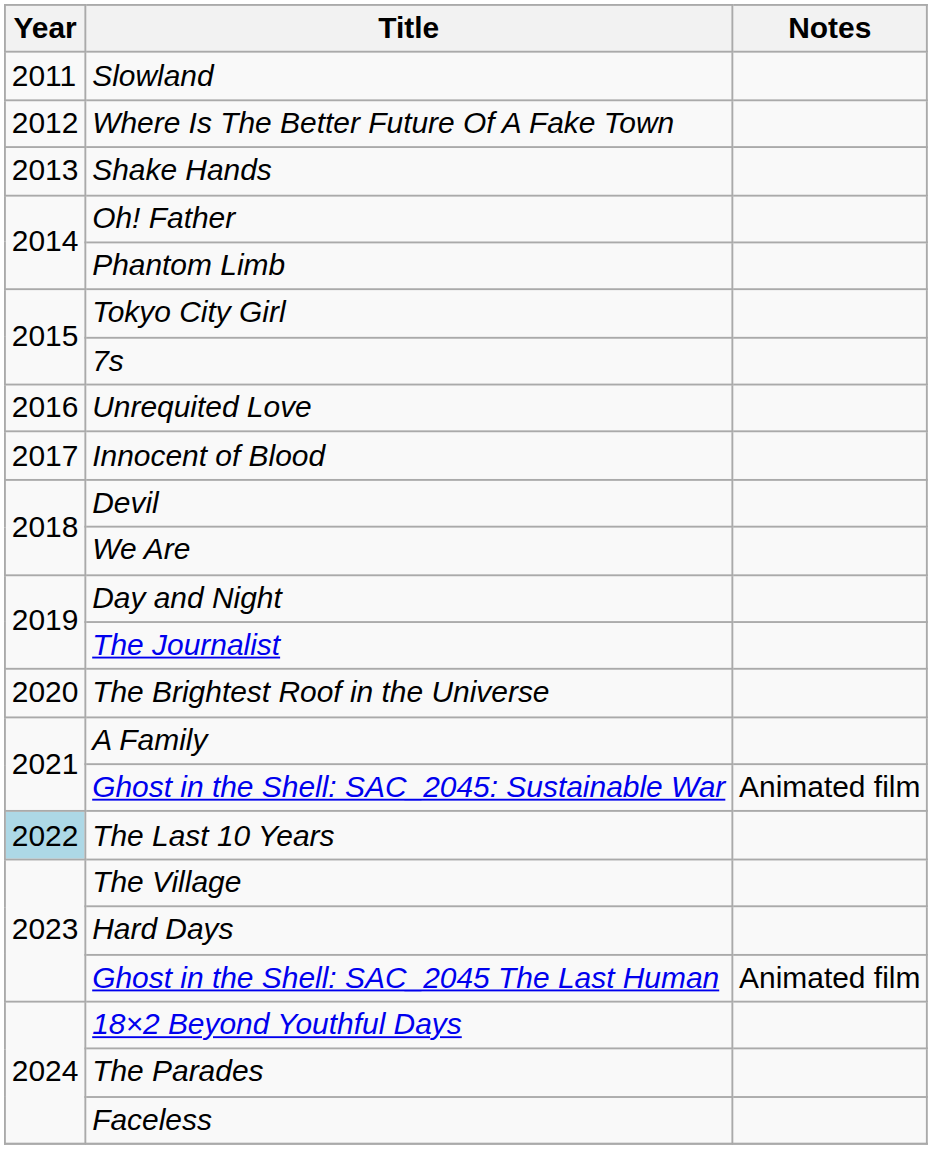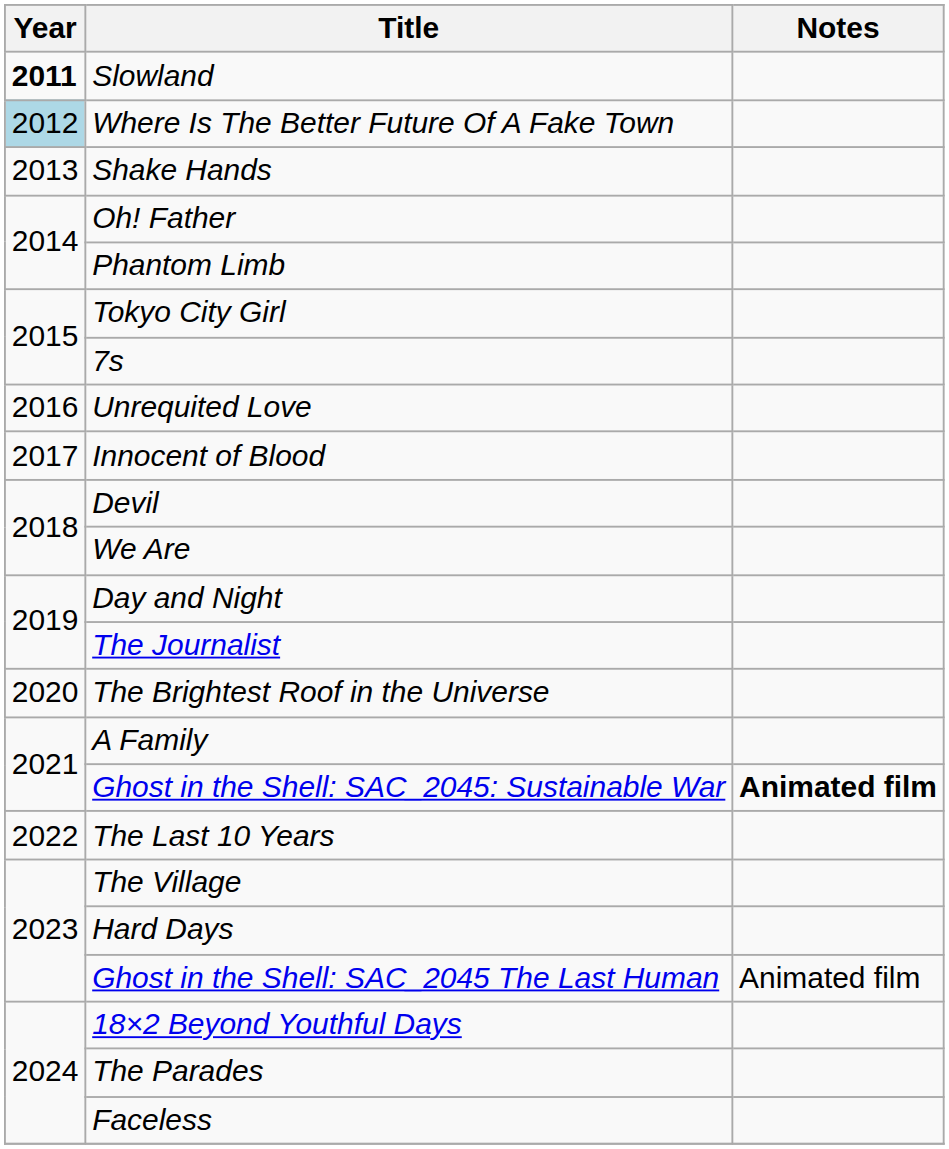(44, 75) normal -> (44, 75) bold
(45, 123) no background -> (45, 123) lightblue background
(830, 787) normal -> (838, 787) bold
(45, 834) lightblue background -> (45, 834) no background
